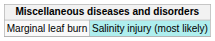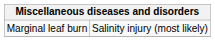(150, 28) paleturquoise background -> (150, 28) no background
